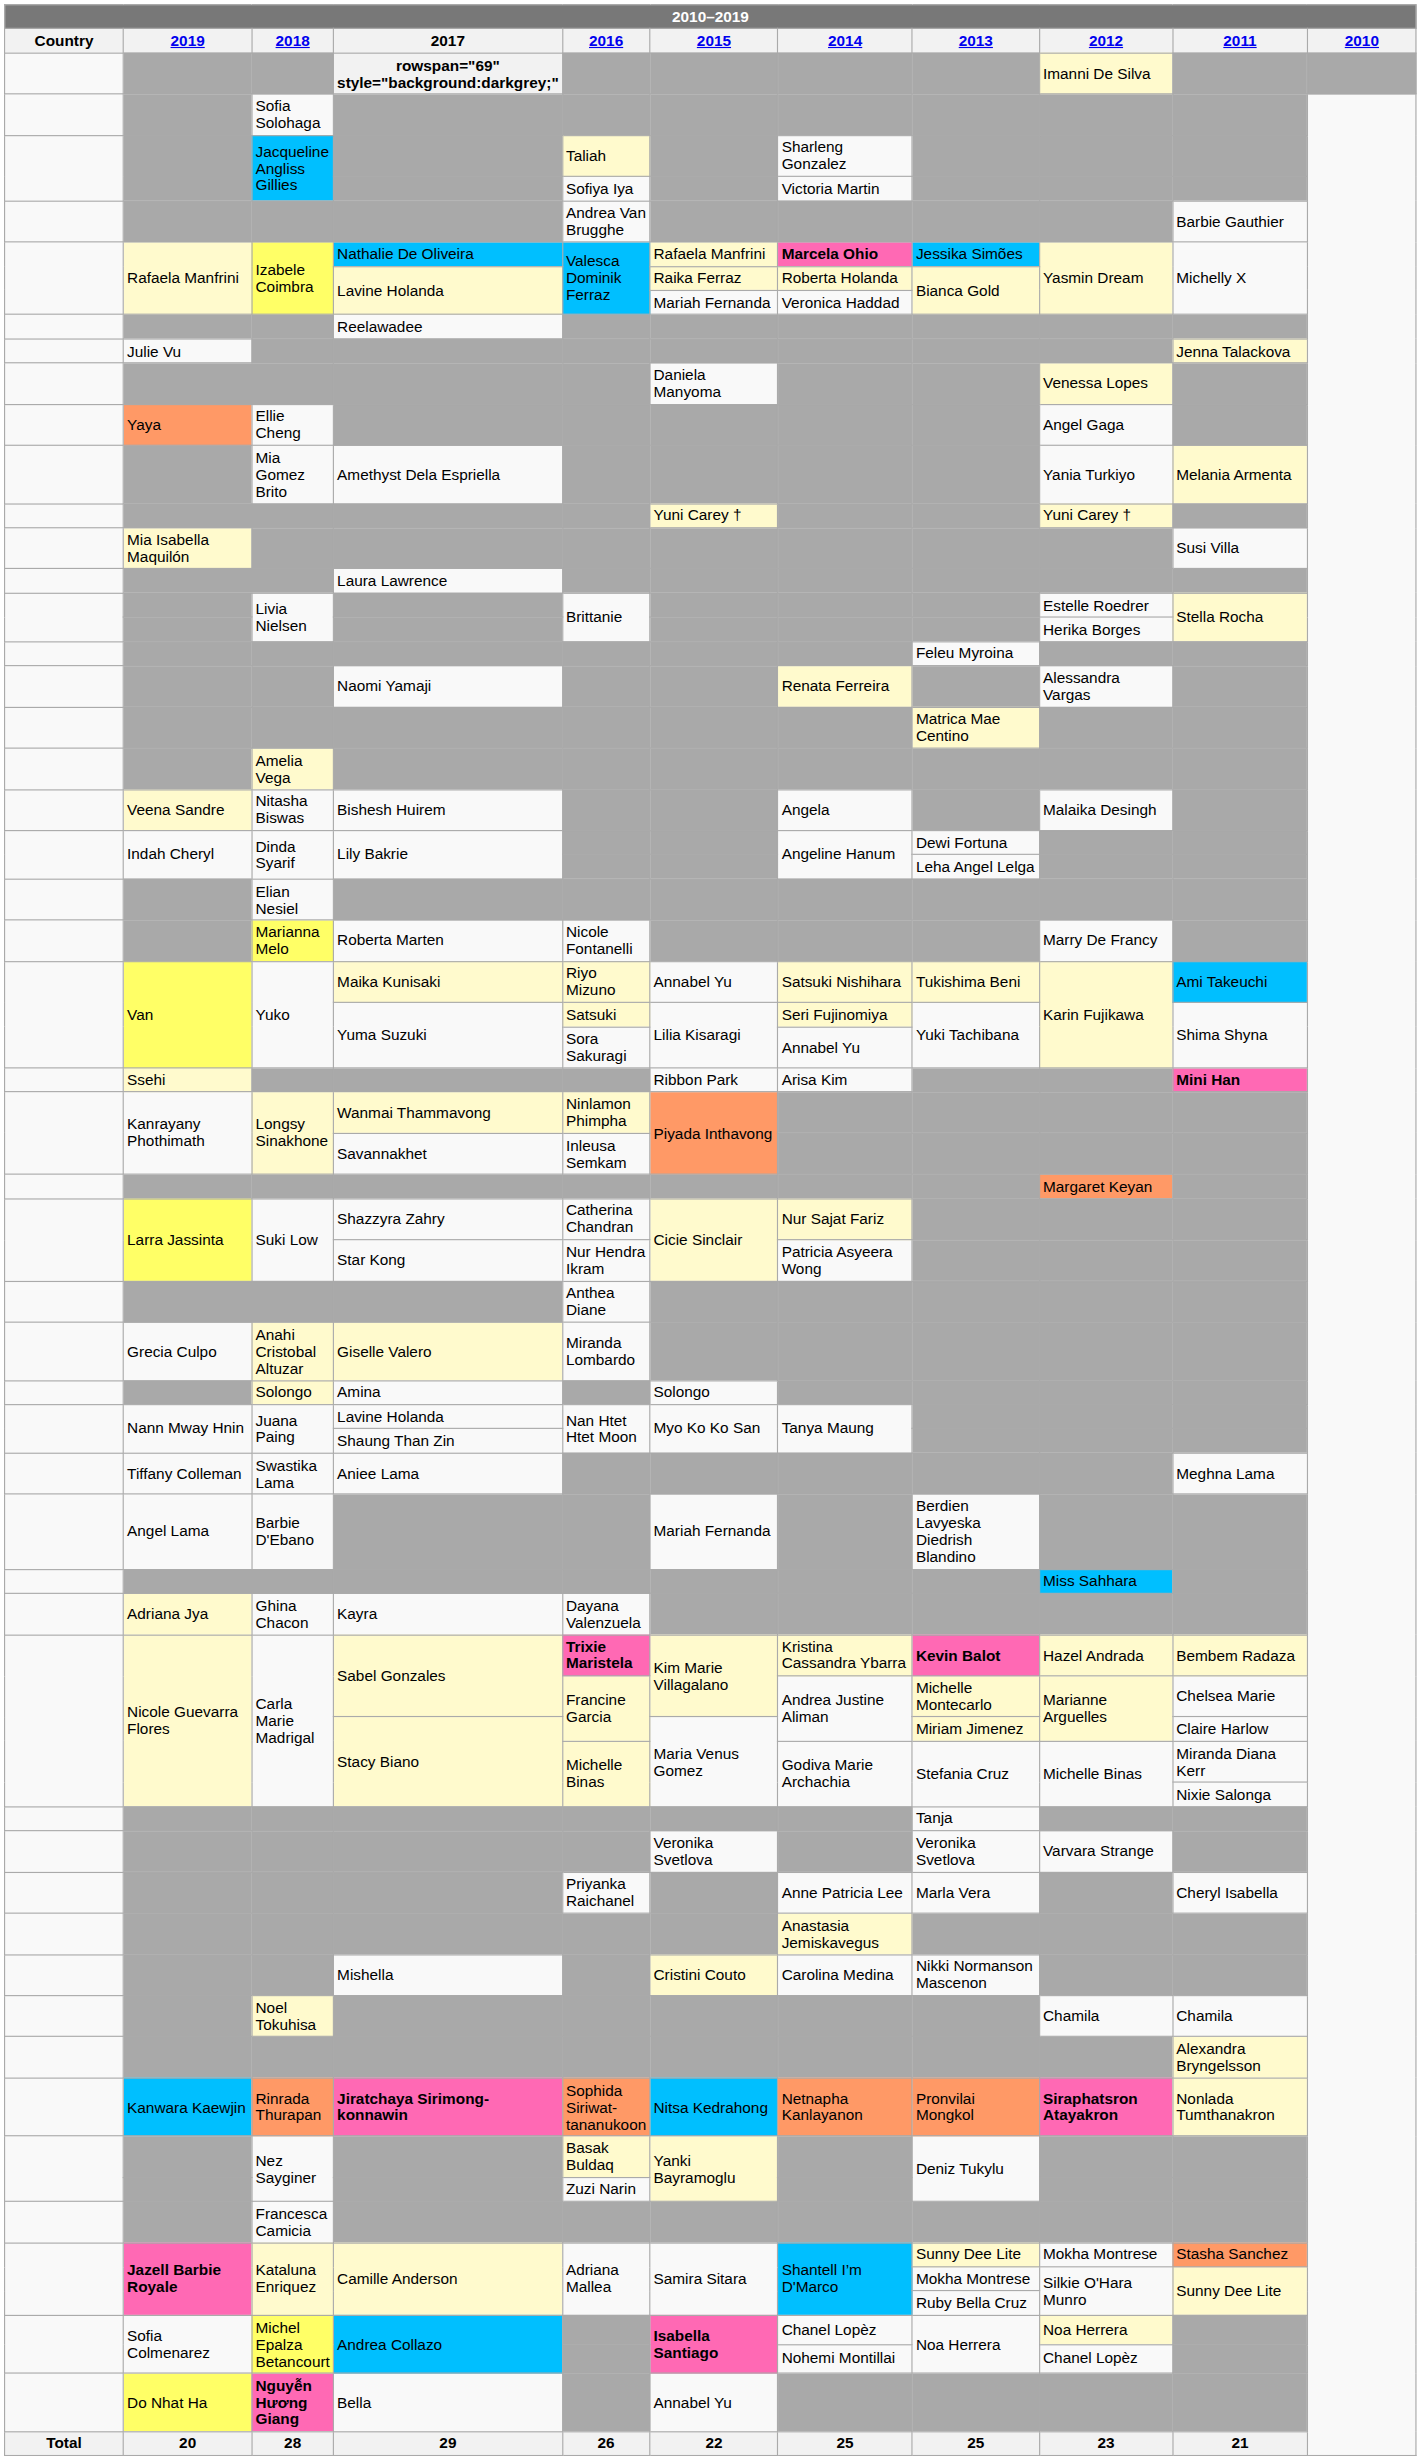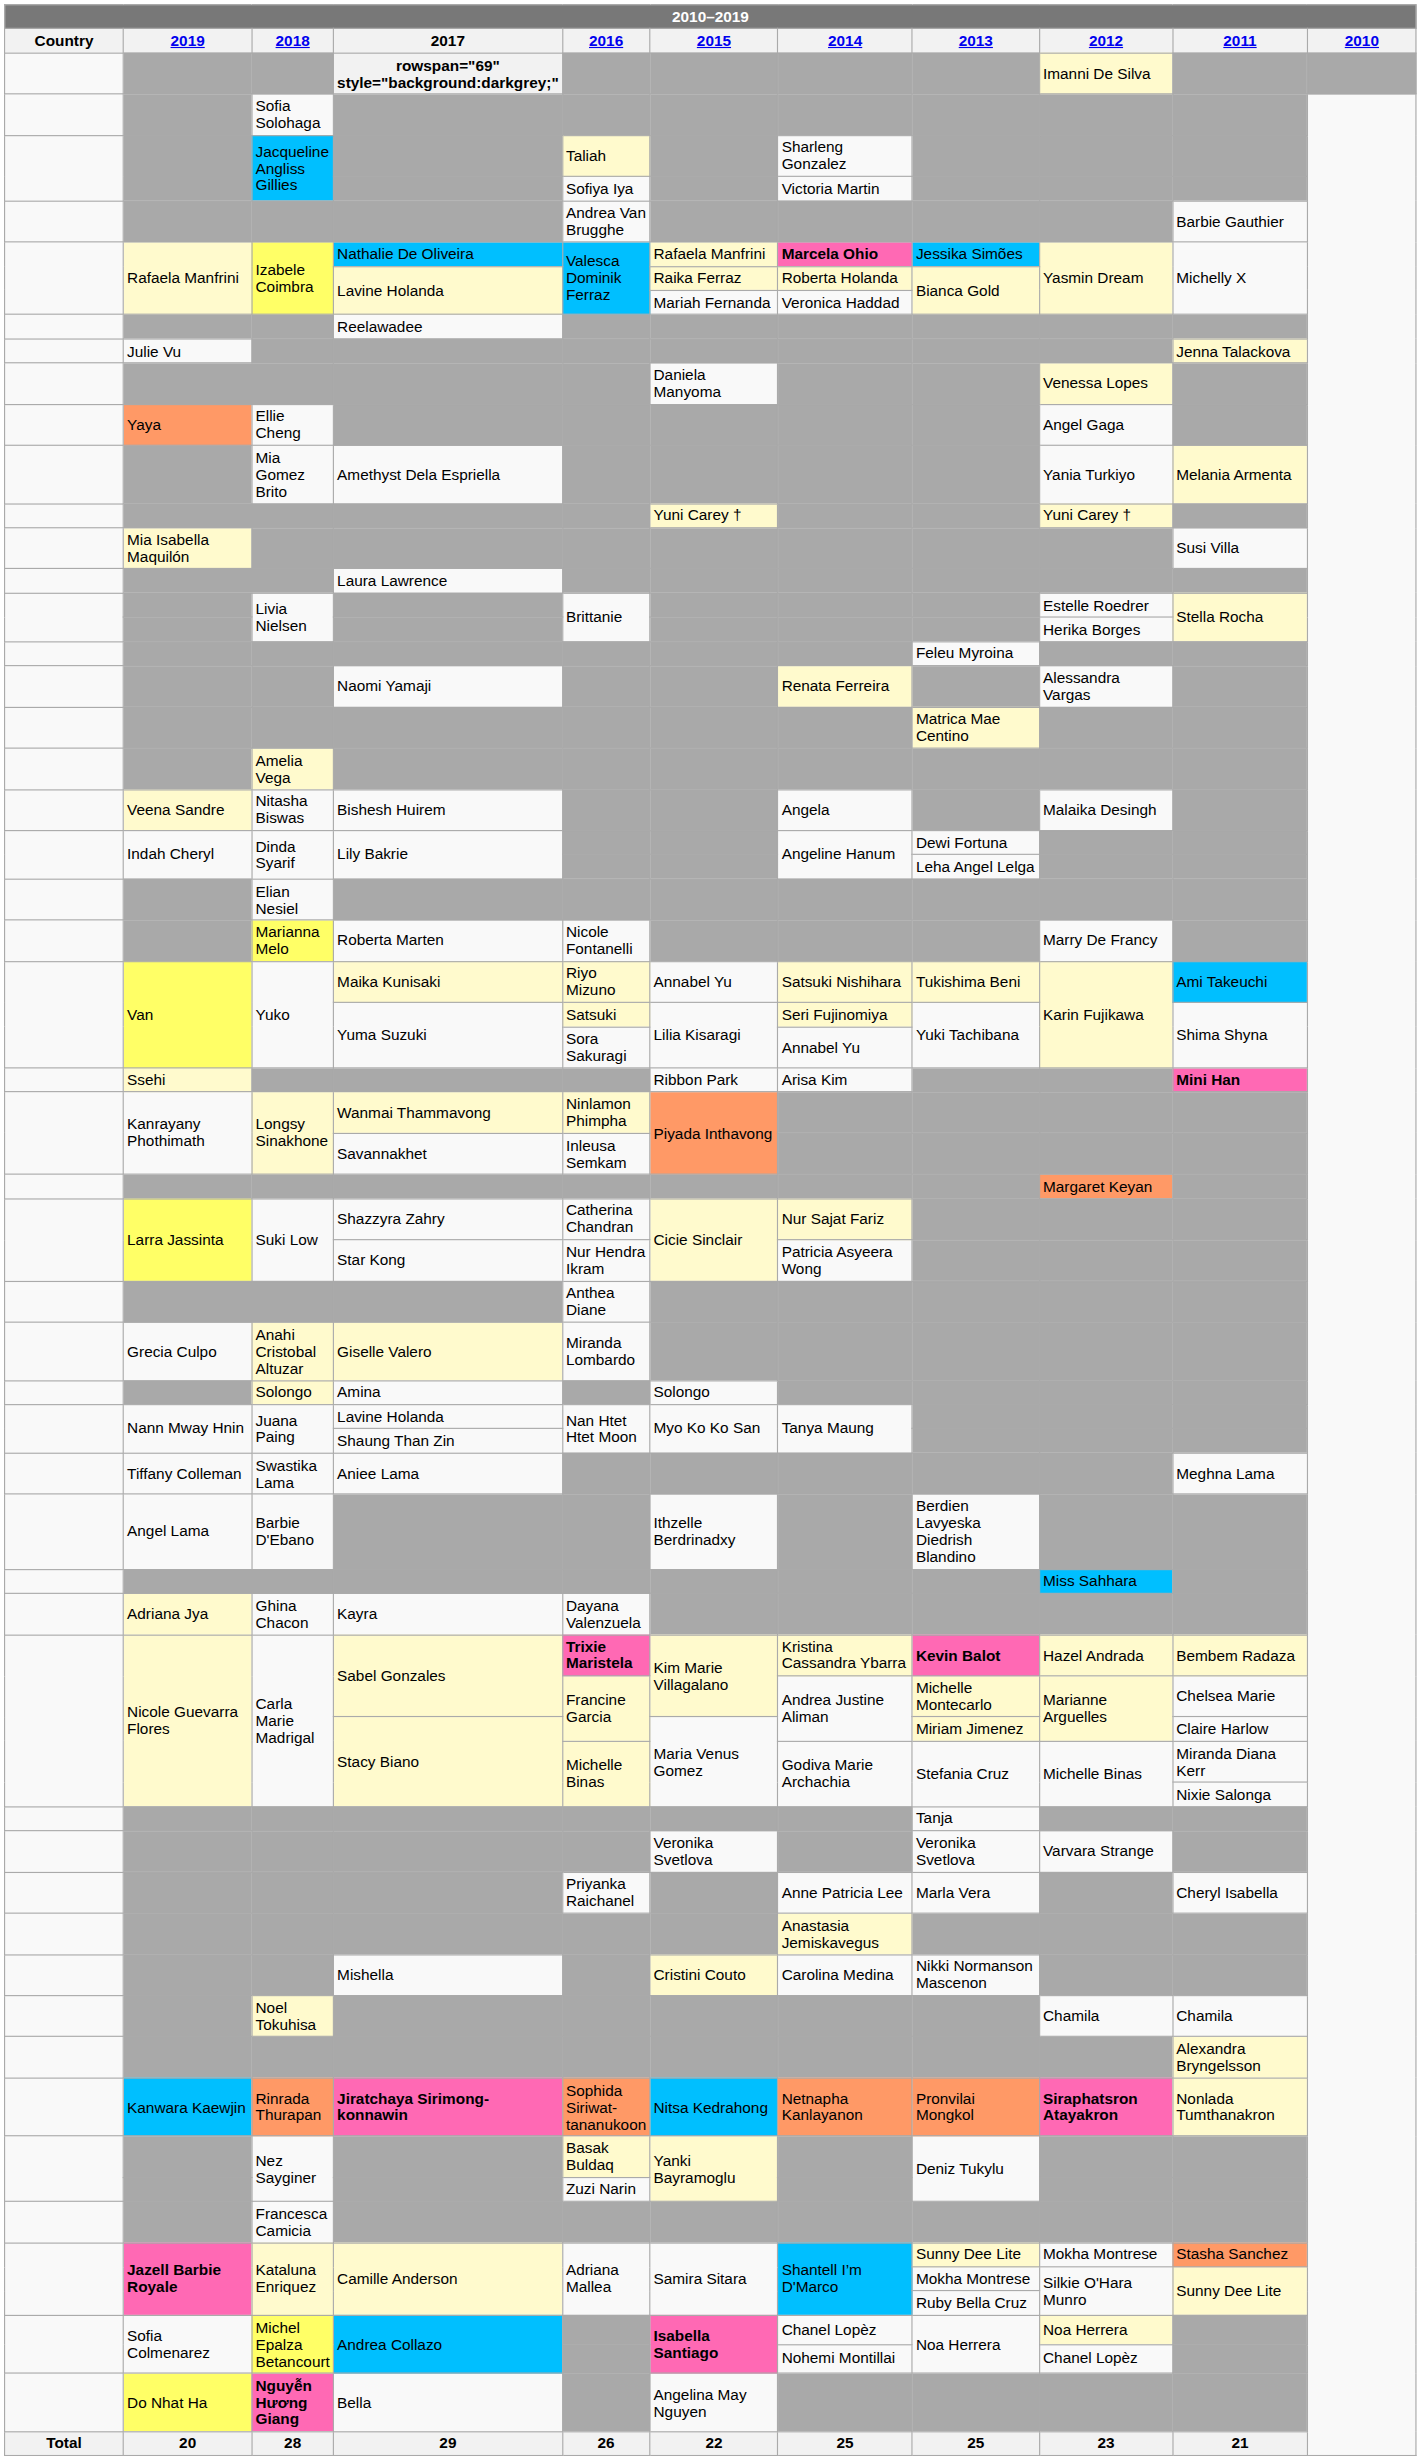(712, 1531) Mariah Fernanda -> (695, 1531) Ithzelle Berdrinadxy
(693, 2402) Annabel Yu -> (700, 2402) Angelina May Nguyen
